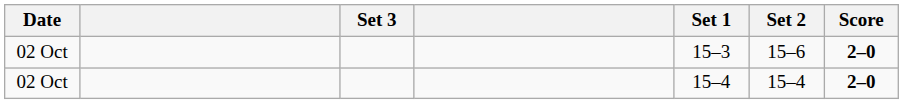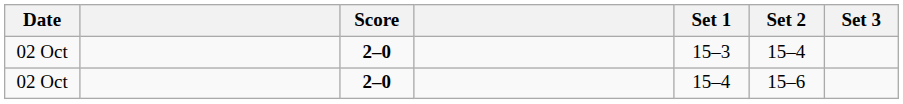columns swapped: (861, 20) <-> (377, 20)
(786, 51) 15–6 -> (786, 51) 15–4
(786, 83) 15–4 -> (786, 83) 15–6
